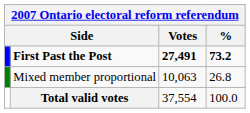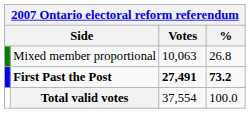rows swapped: (62, 56) <-> (85, 77)
